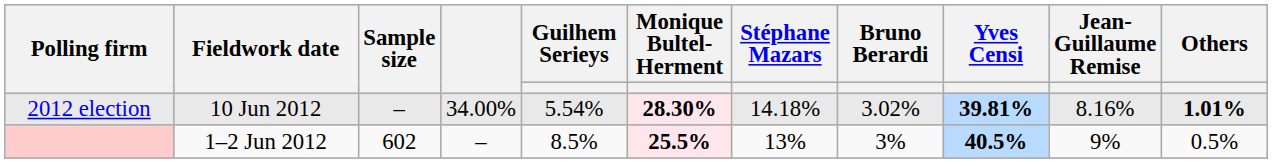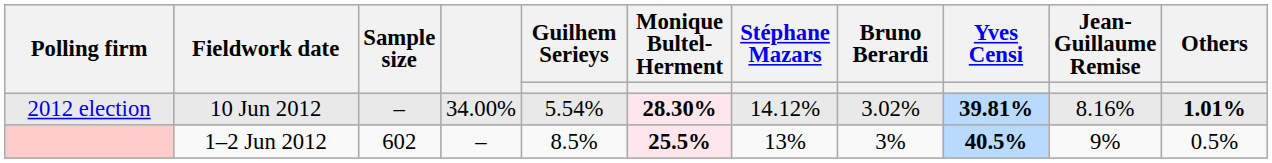(785, 109) 14.18% -> (785, 109) 14.12%
